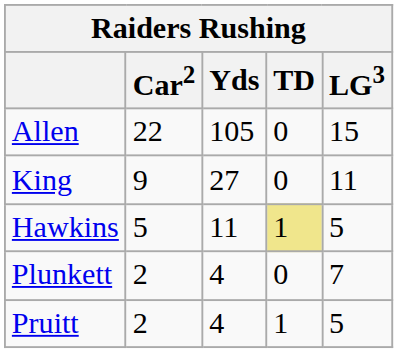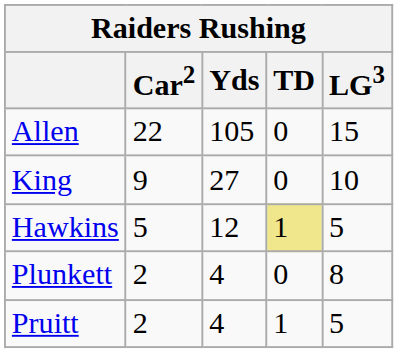(343, 179) 11 -> (344, 179) 10
(224, 227) 11 -> (224, 227) 12
(336, 275) 7 -> (336, 275) 8
